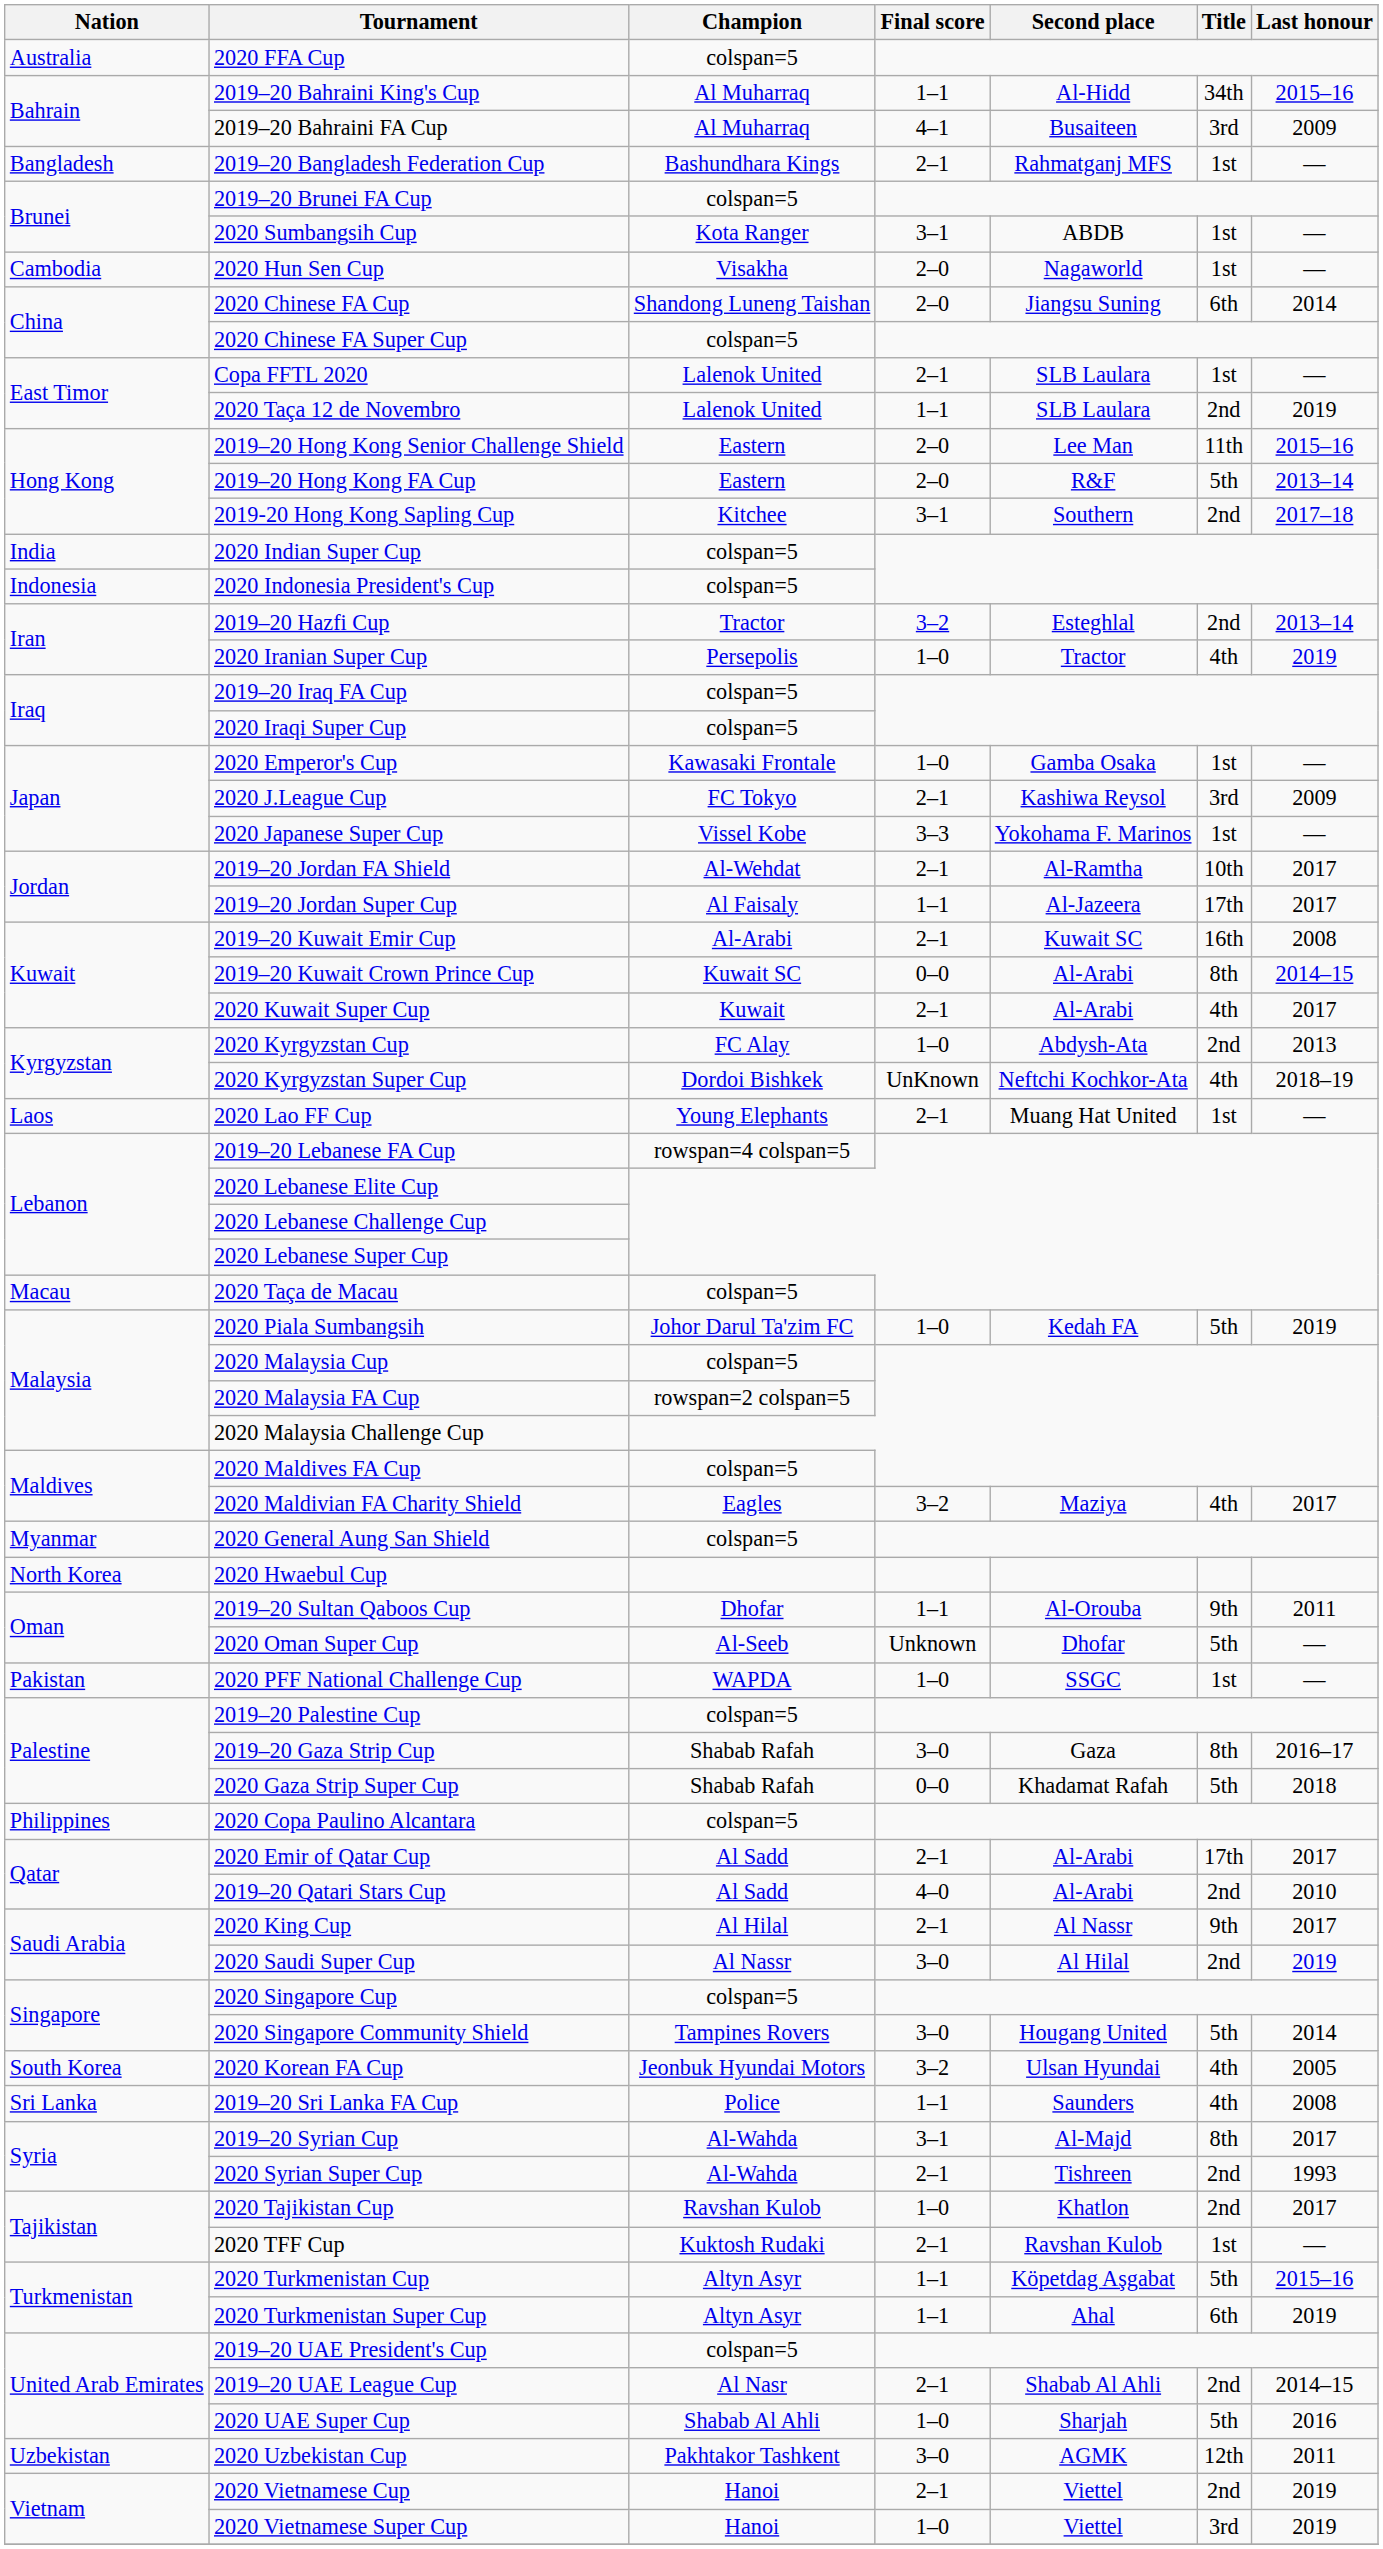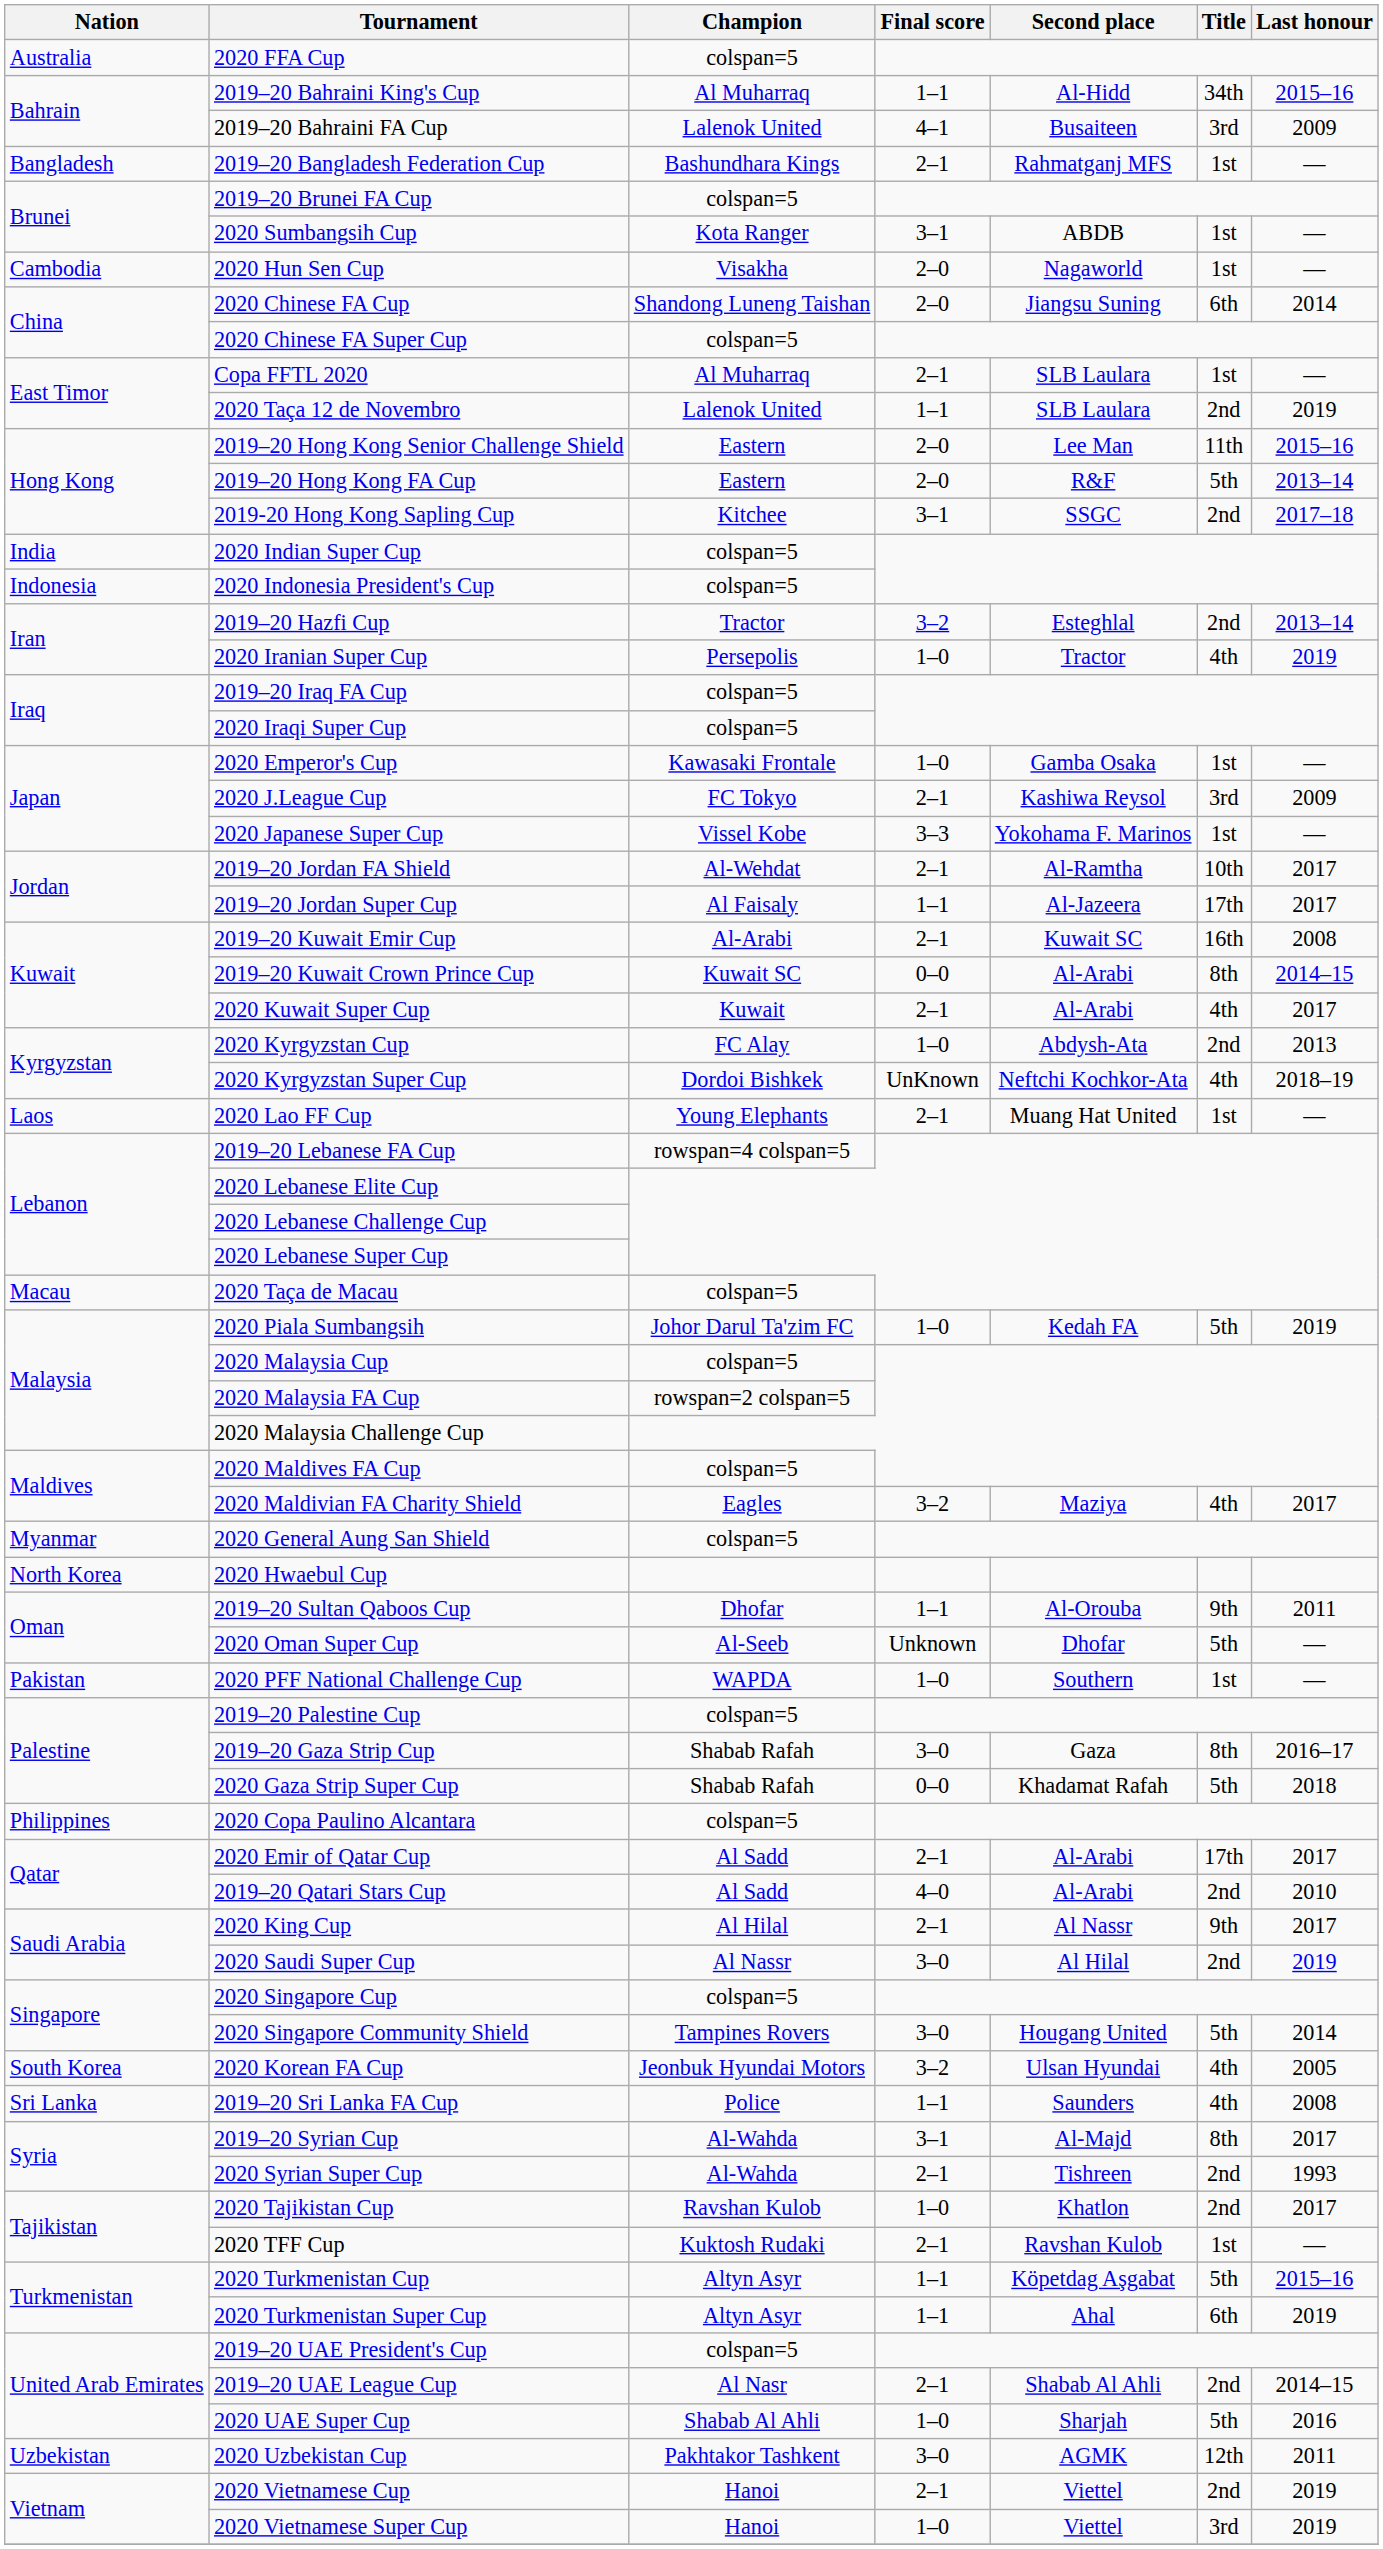(752, 127) Al Muharraq -> (752, 127) Lalenok United
(752, 374) Lalenok United -> (752, 374) Al Muharraq
(1093, 515) Southern -> (1093, 515) SSGC
(1093, 1679) SSGC -> (1093, 1679) Southern
